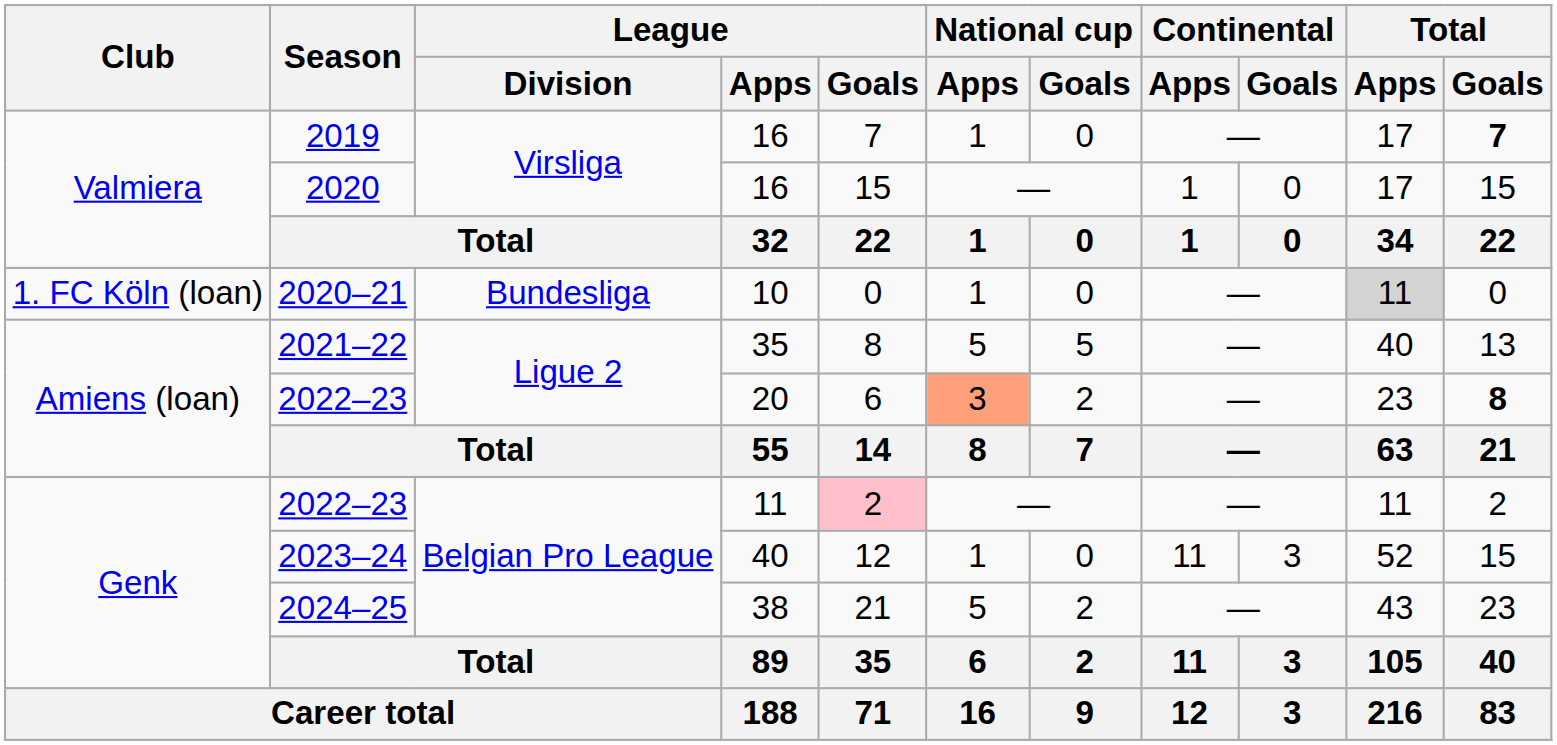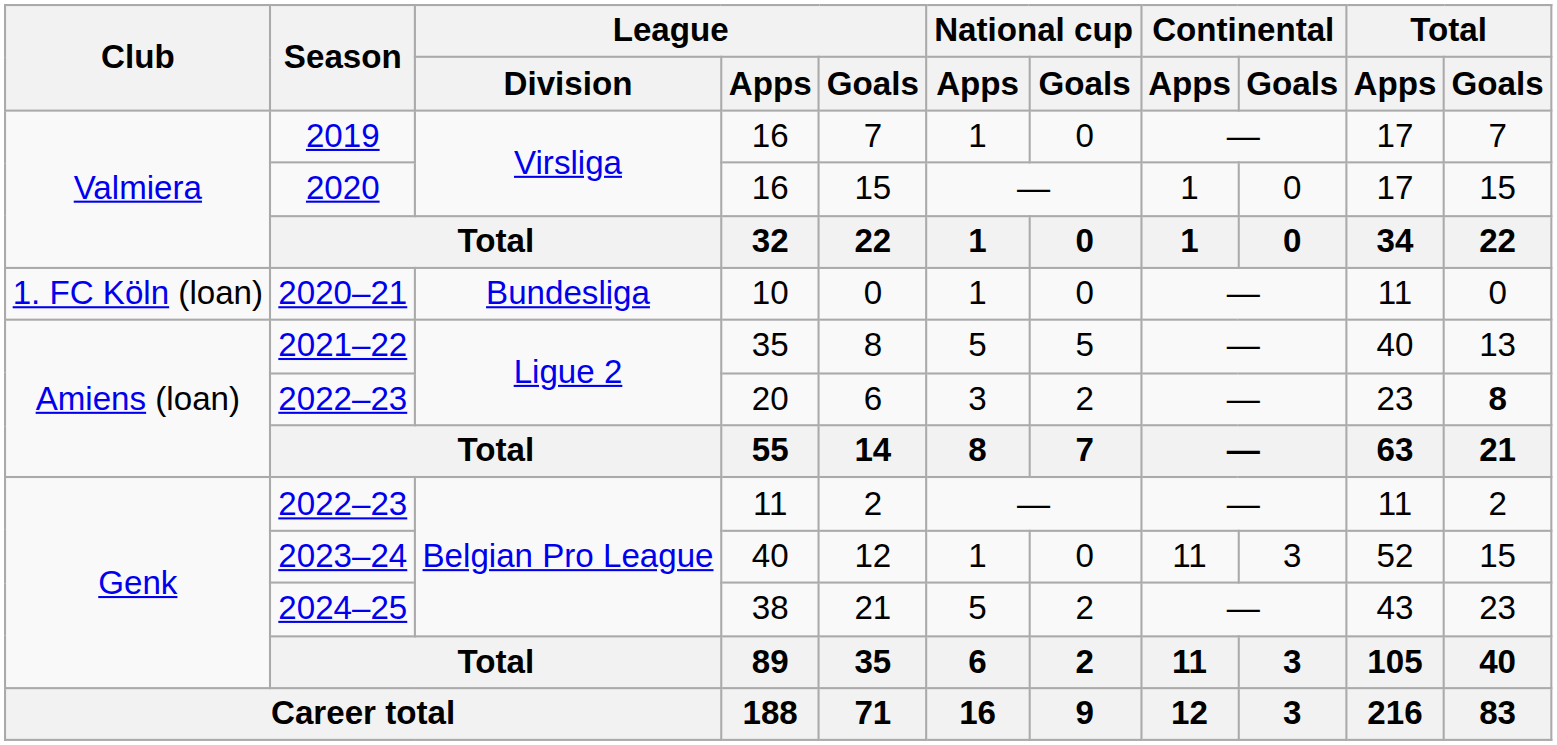(1498, 135) bold -> (1498, 135) normal
(1395, 293) lightgrey background -> (1395, 293) no background
(978, 398) lightsalmon background -> (978, 398) no background
(873, 503) pink background -> (873, 503) no background
